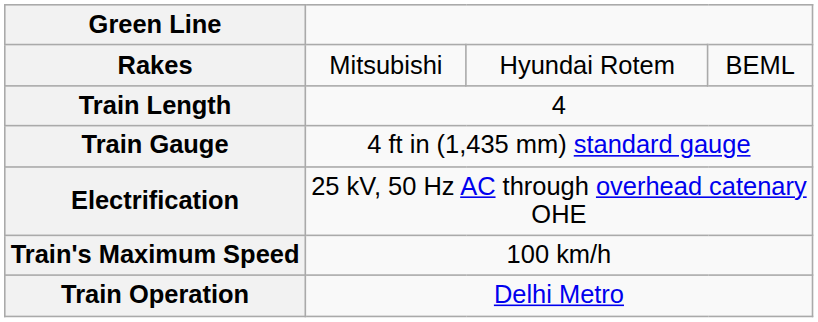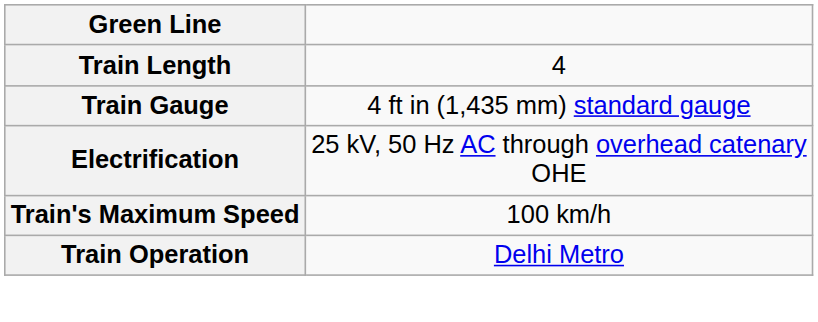- row: (155, 65)
